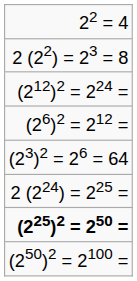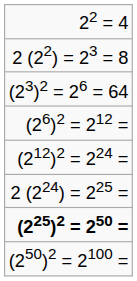(73, 89) (212)2 = 224 = -> (69, 89) (23)2 = 26 = 64
(69, 156) (23)2 = 26 = 64 -> (73, 156) (212)2 = 224 =
